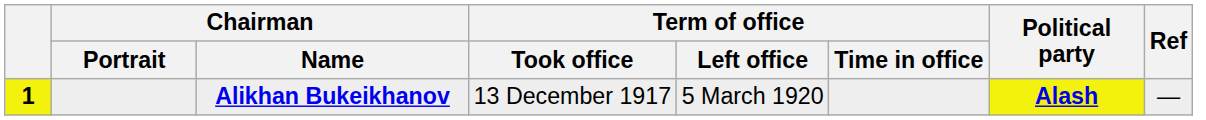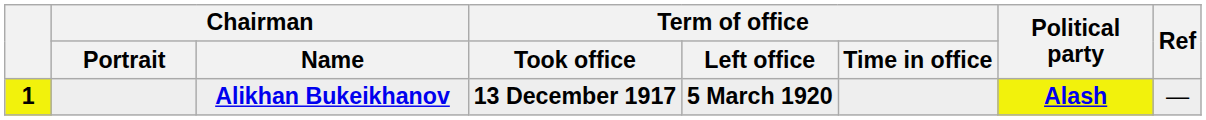(572, 96) normal -> (575, 96) bold
(753, 96) normal -> (760, 96) bold
